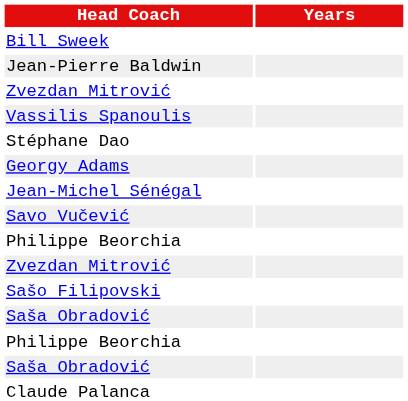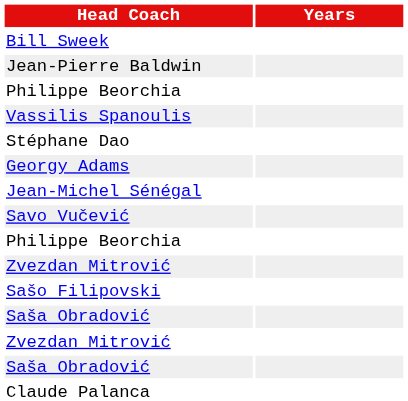(88, 91) Zvezdan Mitrović -> (93, 91) Philippe Beorchia
(93, 342) Philippe Beorchia -> (88, 342) Zvezdan Mitrović
